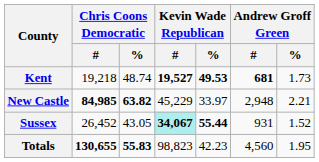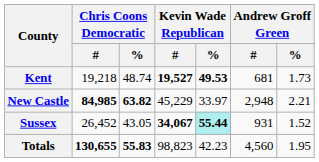(264, 78) bold -> (264, 78) normal
(175, 123) paleturquoise background -> (175, 123) no background
(213, 123) no background -> (213, 123) paleturquoise background
